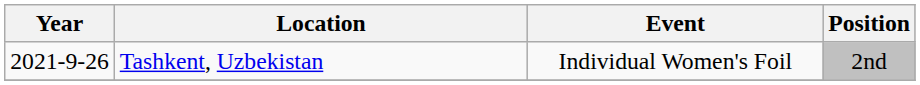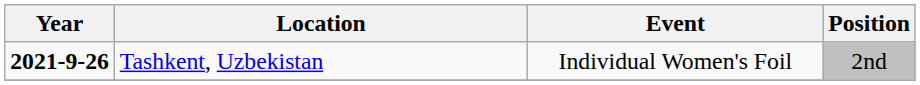(60, 60) normal -> (60, 60) bold
